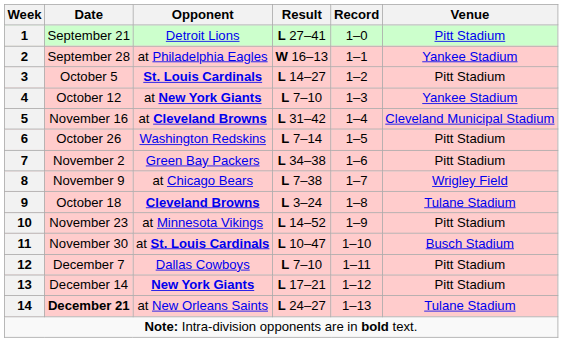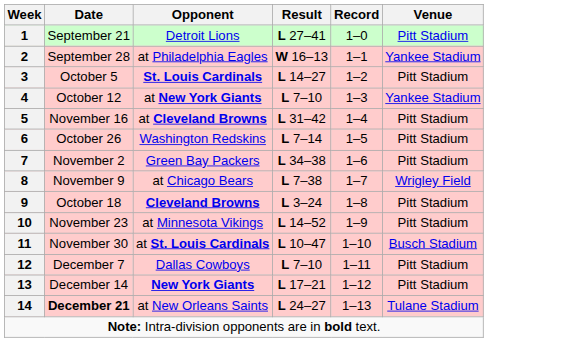(470, 118) Cleveland Municipal Stadium -> (433, 118) Pitt Stadium
(470, 202) Tulane Stadium -> (433, 202) Pitt Stadium
